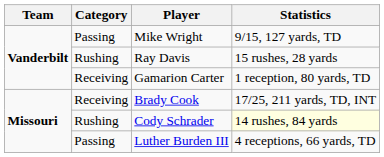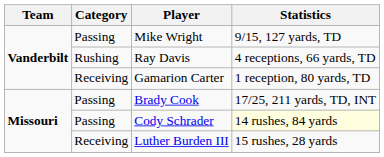(286, 57) 15 rushes, 28 yards -> (305, 57) 4 receptions, 66 yards, TD
(101, 99) Receiving -> (95, 99) Passing
(96, 120) Rushing -> (95, 120) Passing
(95, 141) Passing -> (101, 141) Receiving
(305, 141) 4 receptions, 66 yards, TD -> (286, 141) 15 rushes, 28 yards
